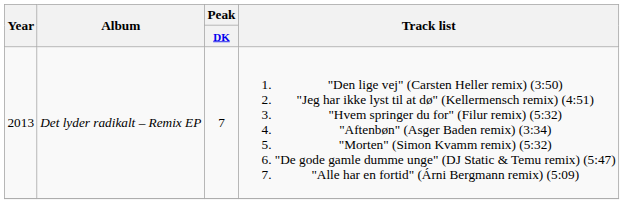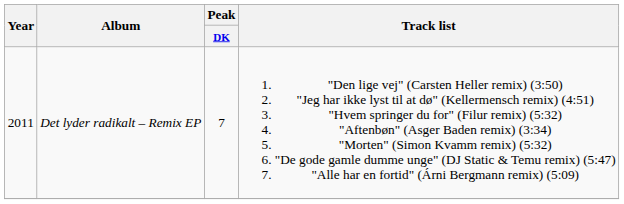(21, 122) 2013 -> (21, 122) 2011
